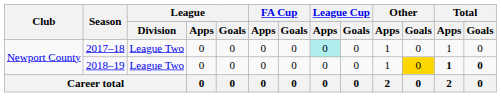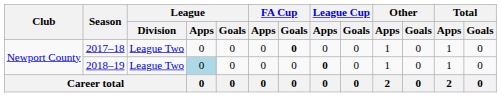(294, 48) normal -> (294, 48) bold
(325, 48) paleturquoise background -> (325, 48) no background
(201, 65) no background -> (201, 65) lightblue background
(325, 65) normal -> (325, 65) bold
(418, 65) gold background -> (418, 65) no background
(449, 65) bold -> (449, 65) normal
(480, 65) bold -> (480, 65) normal
